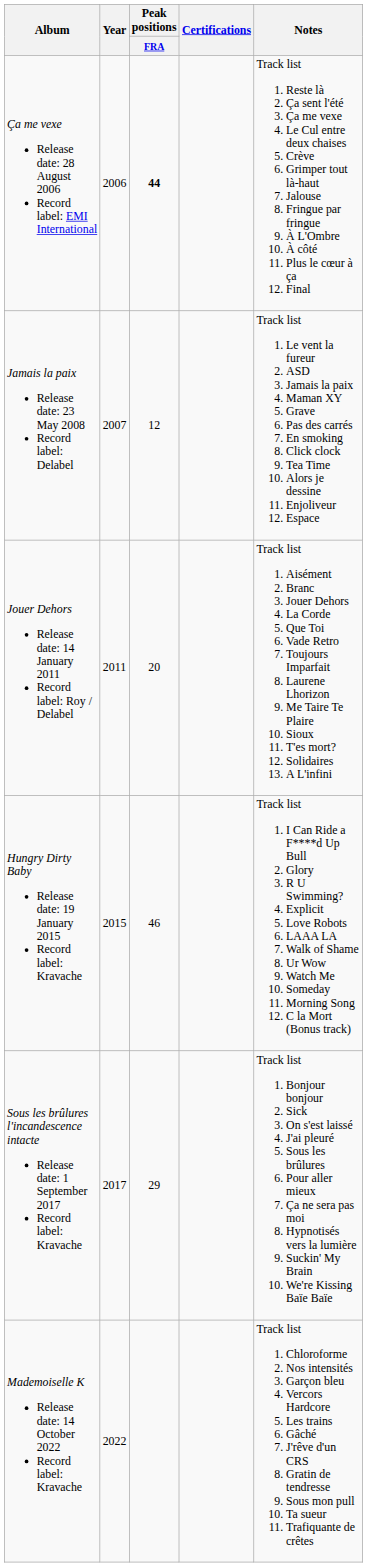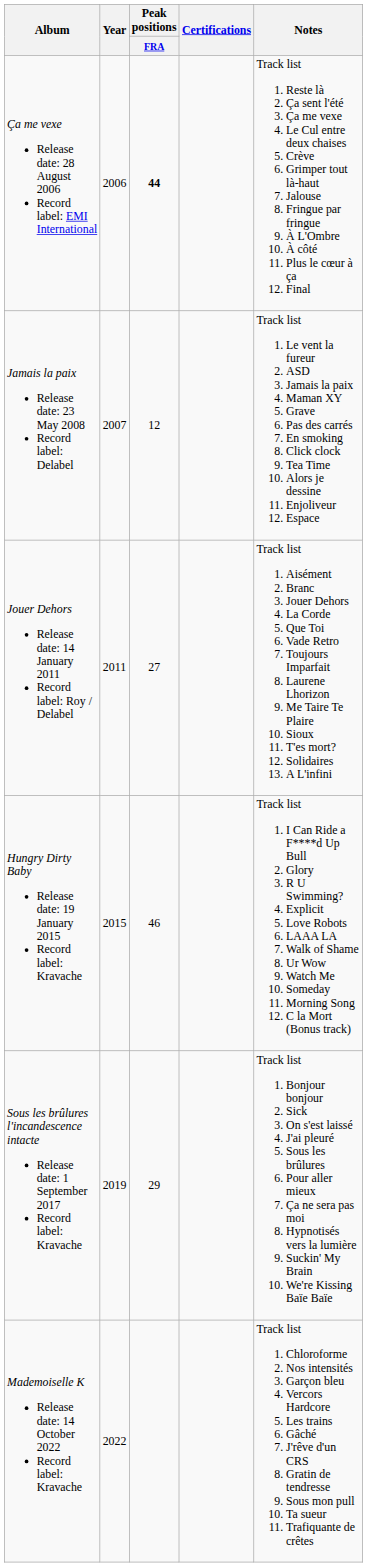(154, 667) 20 -> (154, 667) 27
(114, 1185) 2017 -> (114, 1185) 2019
